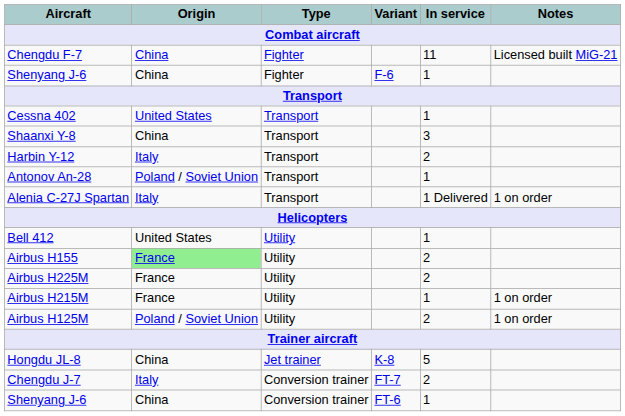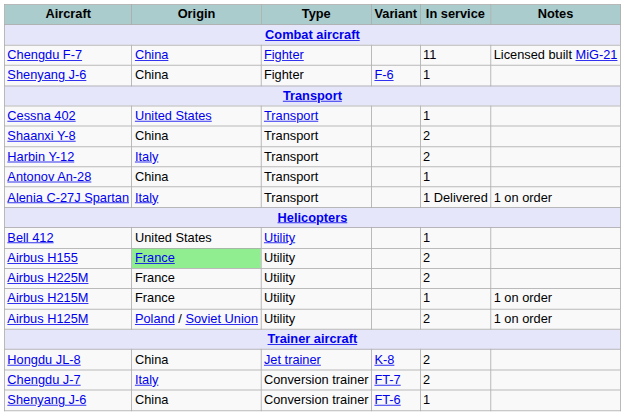(427, 136) 3 -> (427, 136) 2
(196, 177) Poland / Soviet Union -> (152, 177) China
(427, 359) 5 -> (427, 359) 2
